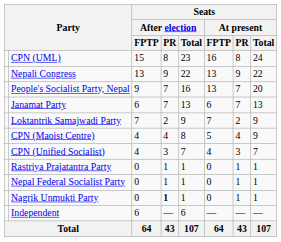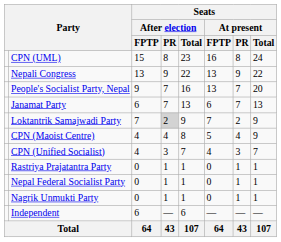(166, 120) no background -> (166, 120) lightgrey background
(166, 197) bold -> (166, 197) normal
